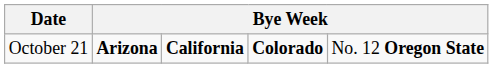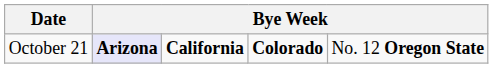(127, 48) no background -> (127, 48) lavender background
